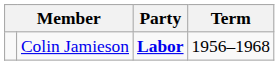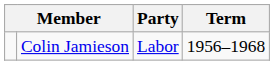(160, 45) bold -> (158, 45) normal
